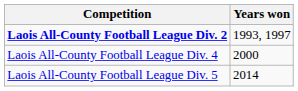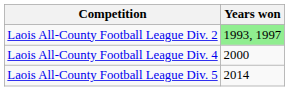(117, 34) bold -> (113, 34) normal
(262, 34) no background -> (252, 34) lightgreen background
